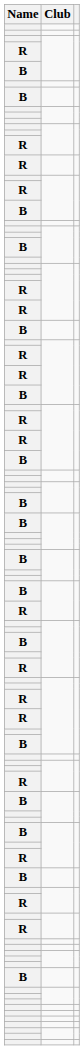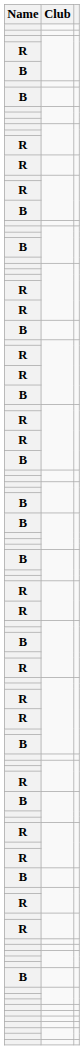(23, 591) B -> (23, 591) R
(23, 832) B -> (23, 832) R
